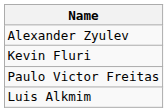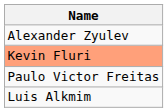(49, 56) no background -> (49, 56) lightsalmon background
